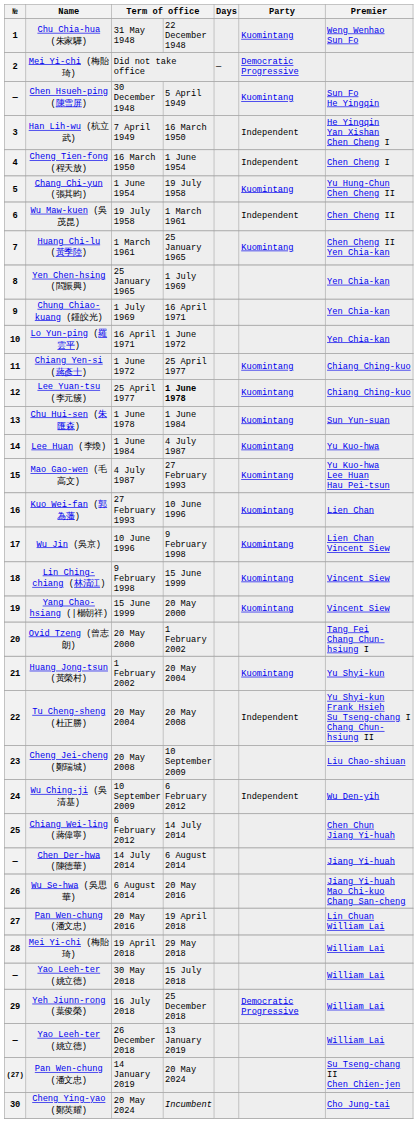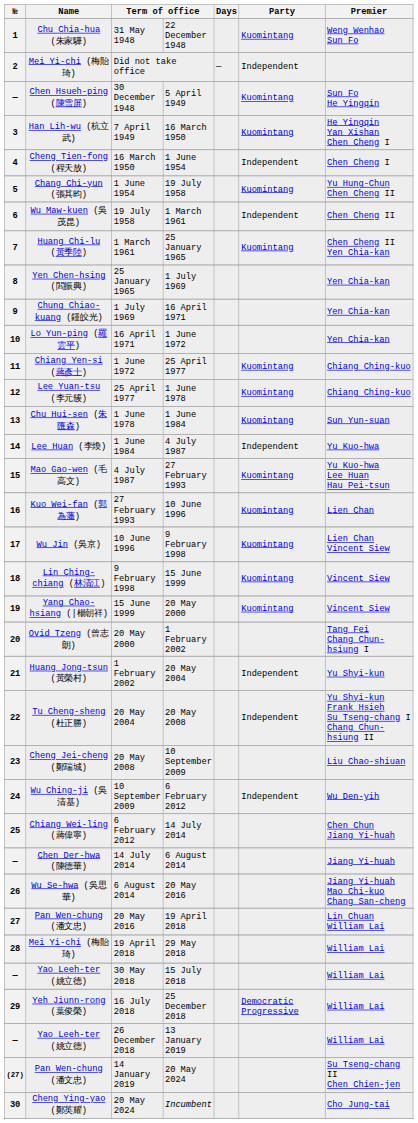(270, 67) Democratic Progressive -> (270, 67) Independent
(270, 133) Independent -> (267, 133) Kuomintang
(181, 393) bold -> (181, 393) normal
(267, 446) Kuomintang -> (270, 446) Independent
(267, 673) Kuomintang -> (270, 673) Independent
